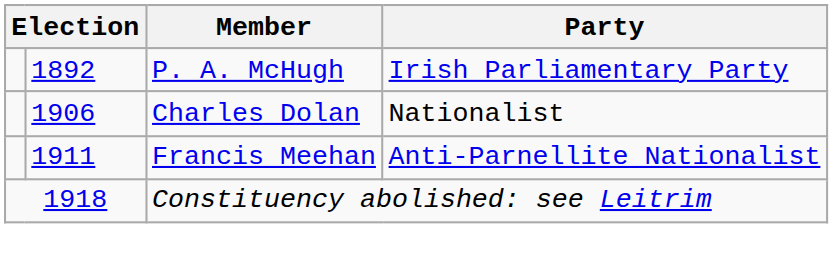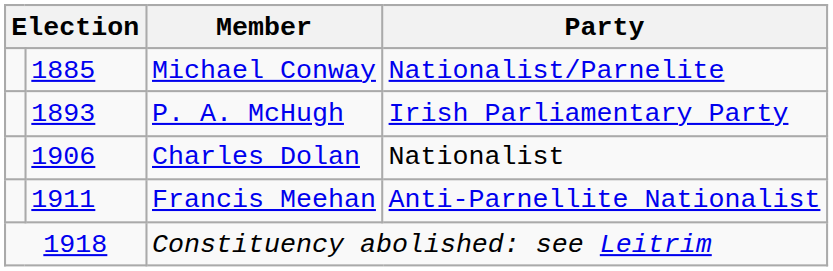+ row: (264, 70)
(63, 70) 1892 -> (63, 114) 1893
